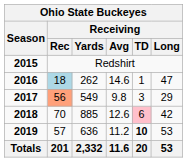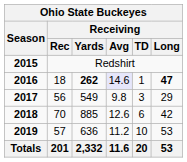(60, 81) lightblue background -> (60, 81) no background
(89, 81) normal -> (89, 81) bold
(119, 81) no background -> (119, 81) lavender background
(167, 81) normal -> (167, 81) bold
(60, 98) lightsalmon background -> (60, 98) no background
(142, 115) pink background -> (142, 115) no background
(142, 132) bold -> (142, 132) normal
